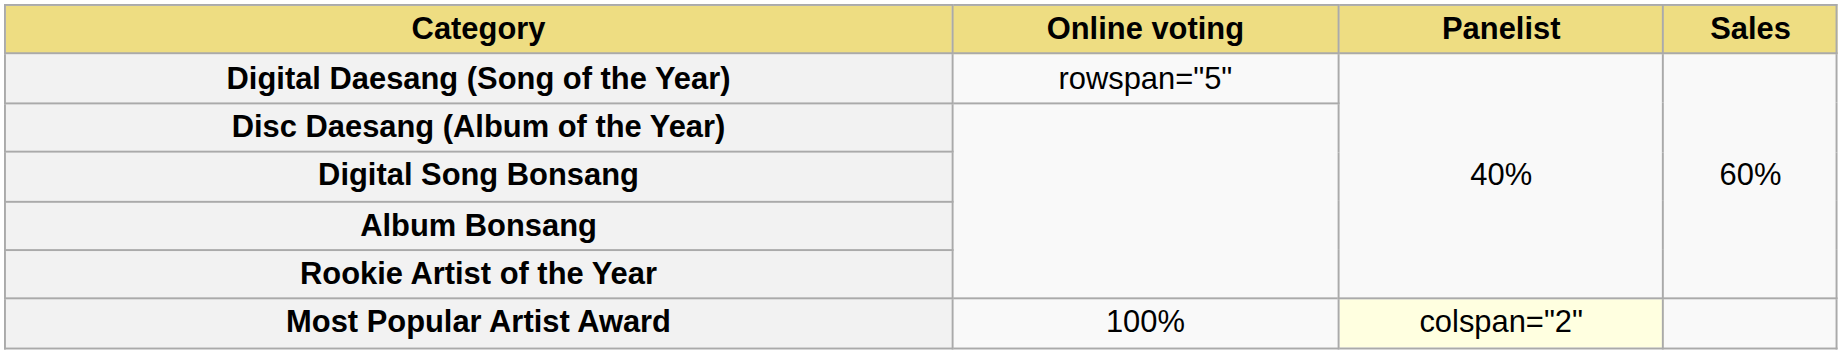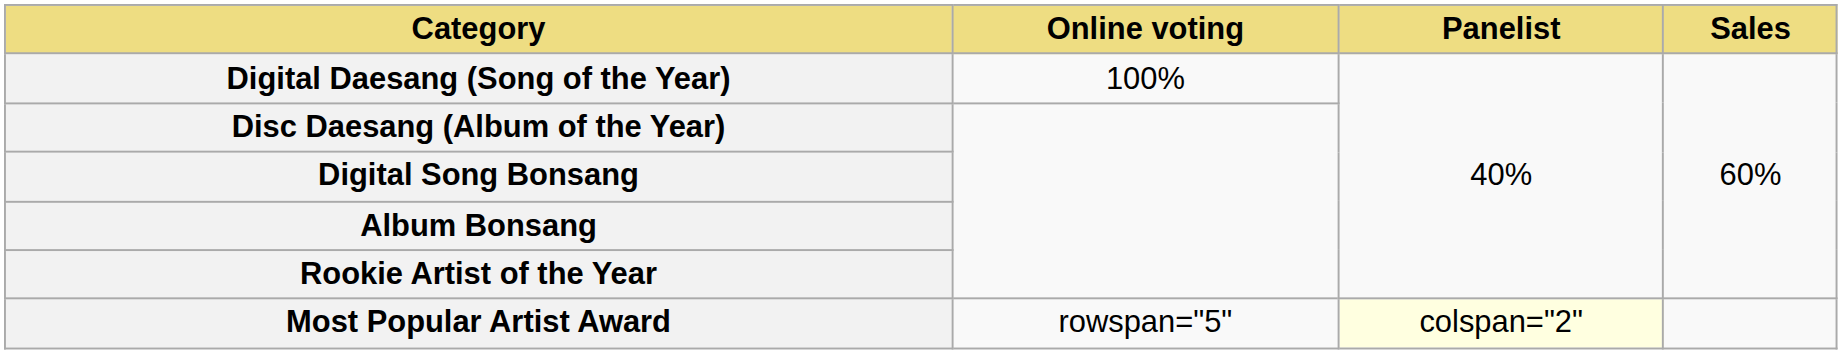(1145, 77) rowspan="5" -> (1145, 77) 100%
(1145, 322) 100% -> (1145, 322) rowspan="5"
